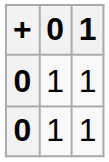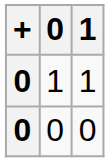(55, 130) 1 -> (55, 130) 0
(88, 130) 1 -> (88, 130) 0
